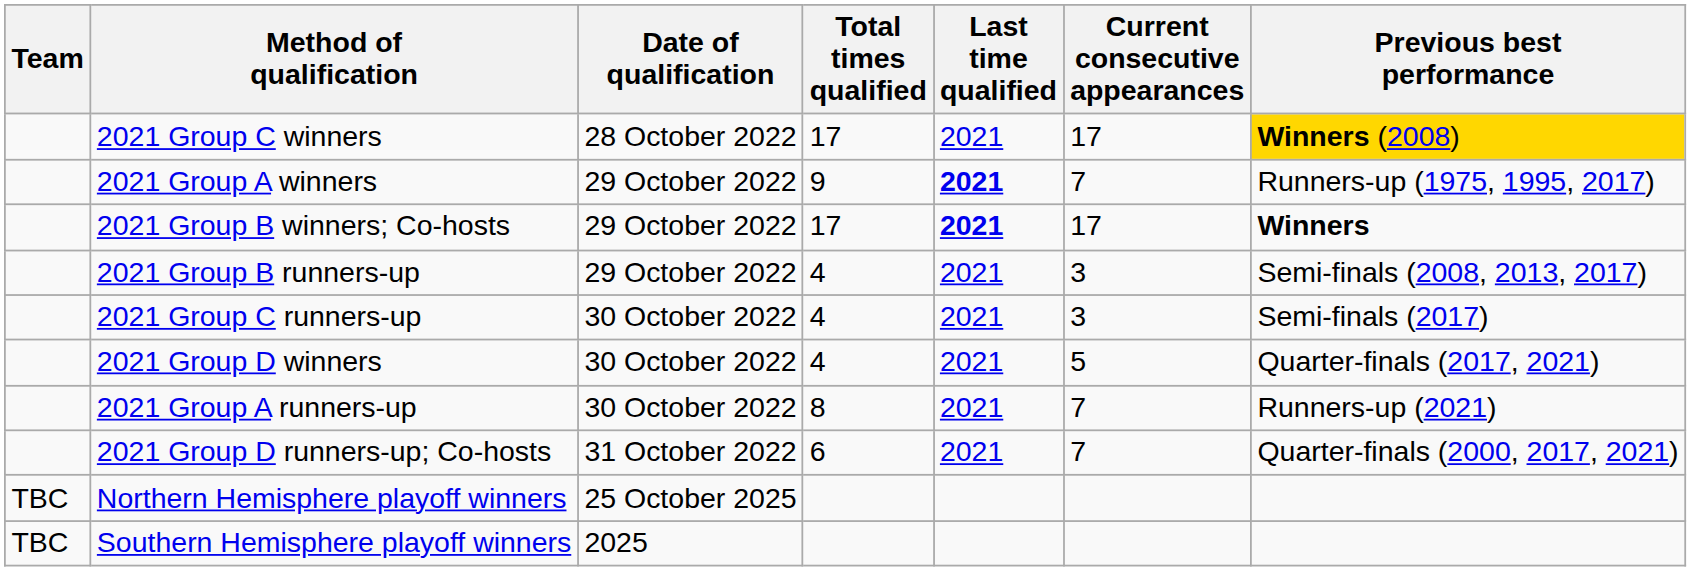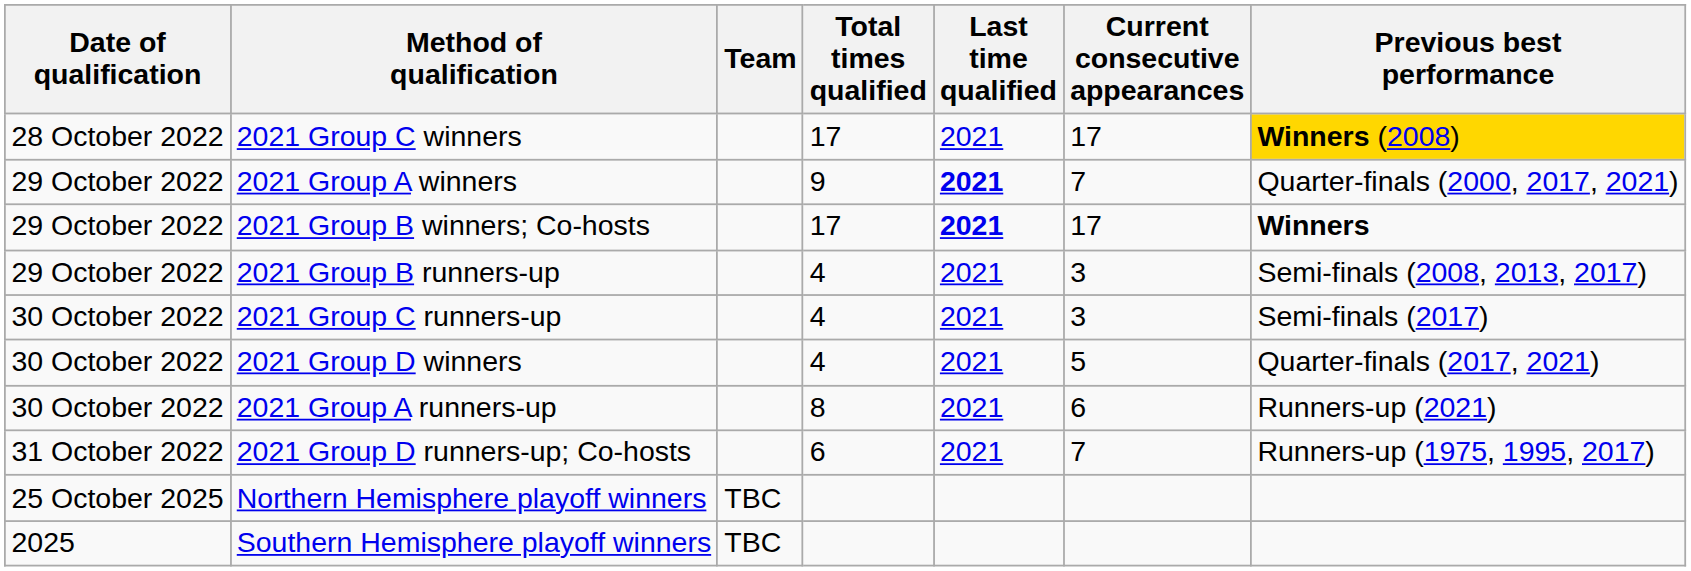columns swapped: (48, 59) <-> (690, 59)
(1456, 181) Runners-up (1975, 1995, 2017) -> (1468, 181) Quarter-finals (2000, 2017, 2021)
(1078, 407) 7 -> (1078, 407) 6
(1468, 452) Quarter-finals (2000, 2017, 2021) -> (1456, 452) Runners-up (1975, 1995, 2017)
